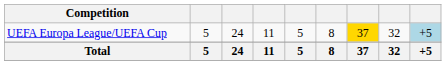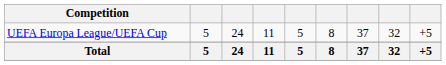(363, 32) gold background -> (363, 32) no background
(426, 32) lightblue background -> (426, 32) no background
